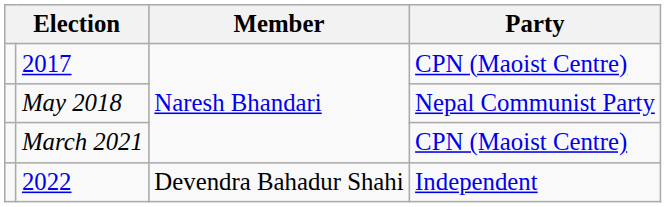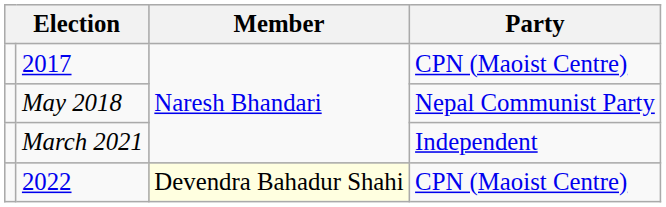(521, 142) CPN (Maoist Centre) -> (476, 142) Independent
(279, 181) no background -> (279, 181) lightyellow background
(476, 181) Independent -> (521, 181) CPN (Maoist Centre)
